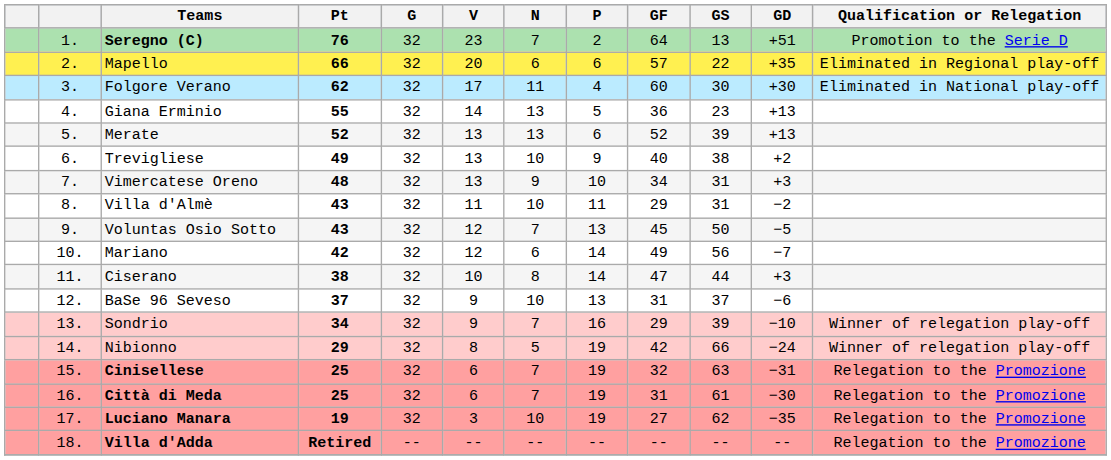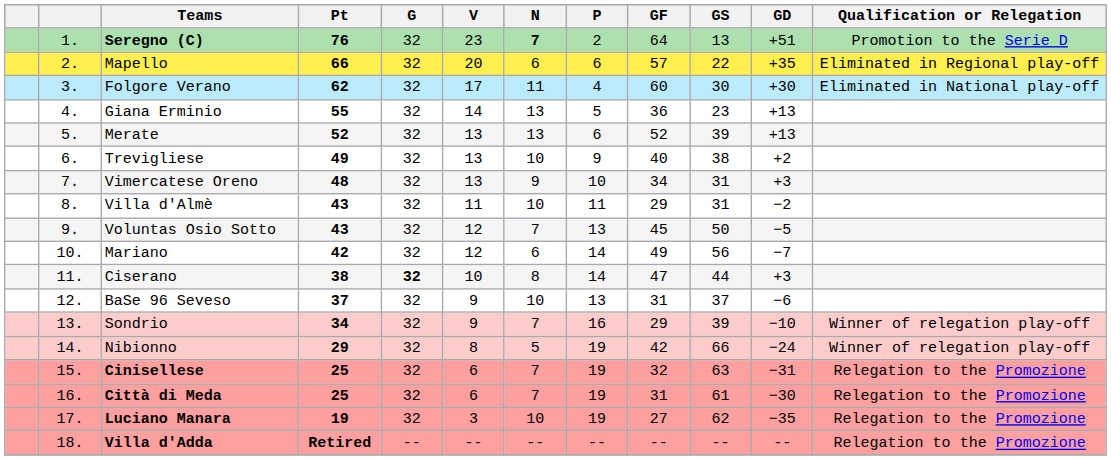(535, 40) normal -> (535, 40) bold
(412, 277) normal -> (412, 277) bold
